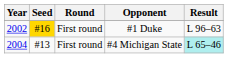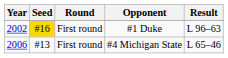(17, 45) 2004 -> (17, 45) 2006
(204, 45) paleturquoise background -> (204, 45) no background
